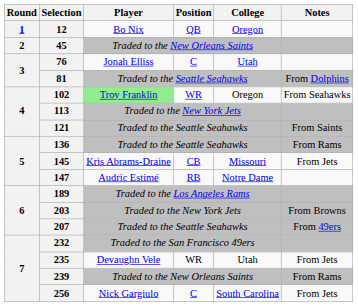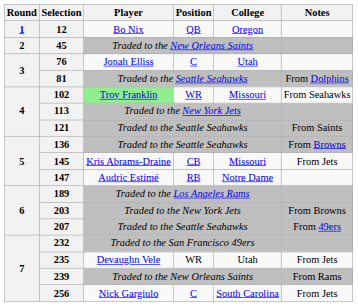(248, 95) Oregon -> (248, 95) Missouri
(317, 144) From Rams -> (317, 144) From Browns
